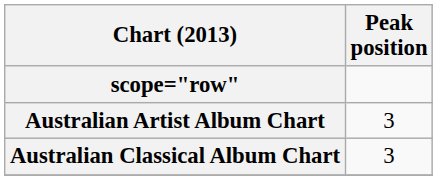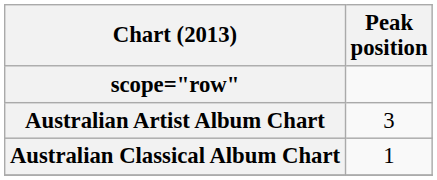(389, 156) 3 -> (389, 156) 1
